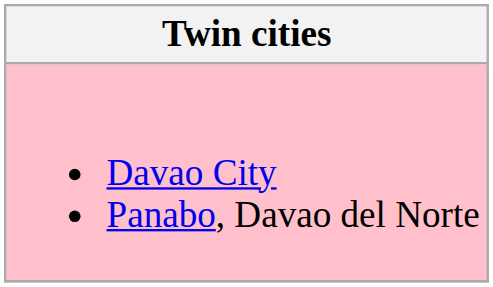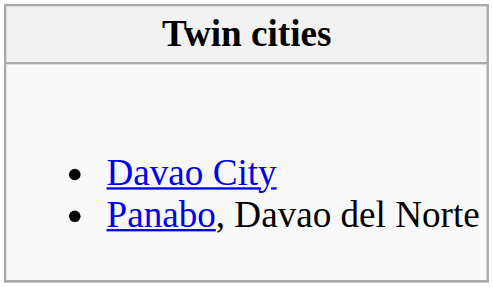(247, 193) pink background -> (247, 193) no background
